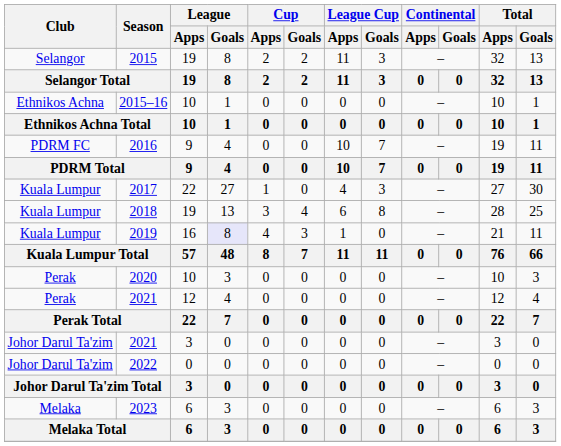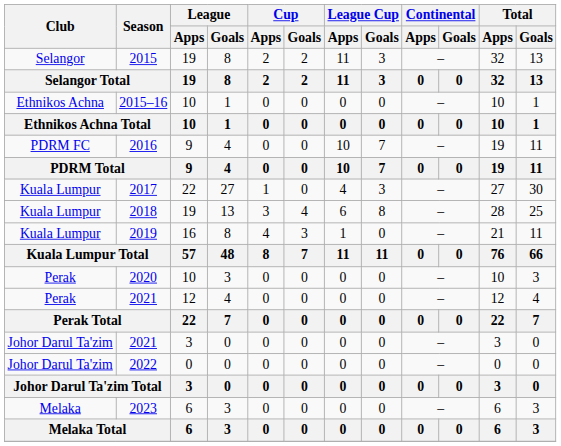(227, 233) lavender background -> (227, 233) no background
